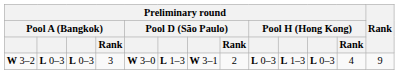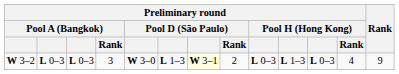(204, 61) no background -> (204, 61) lightyellow background
